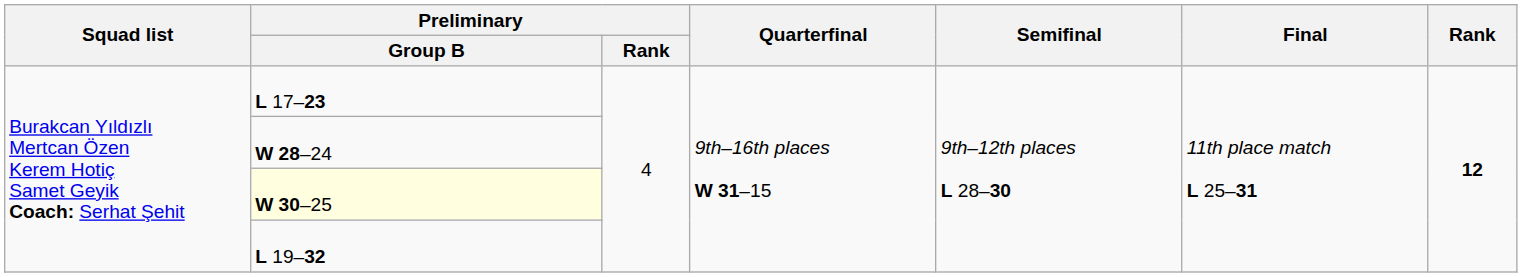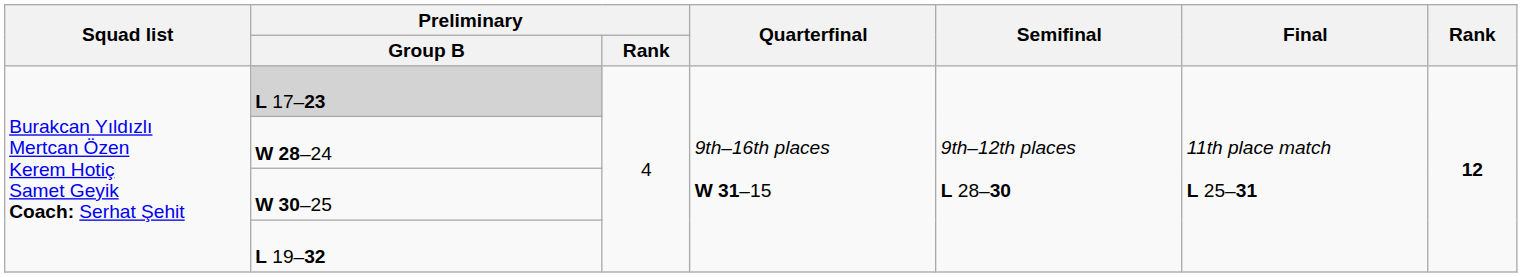(290, 102) no background -> (290, 102) lightgrey background
(294, 205) lightyellow background -> (294, 205) no background
